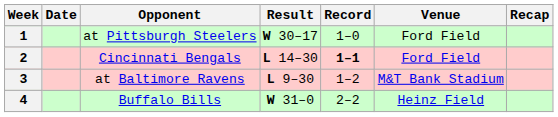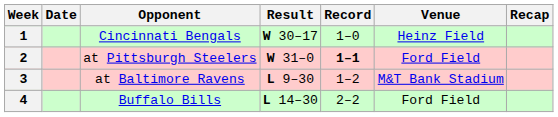(170, 37) at Pittsburgh Steelers -> (170, 37) Cincinnati Bengals
(441, 37) Ford Field -> (441, 37) Heinz Field
(170, 58) Cincinnati Bengals -> (170, 58) at Pittsburgh Steelers
(290, 58) L 14–30 -> (290, 58) W 31–0
(290, 101) W 31–0 -> (290, 101) L 14–30
(441, 101) Heinz Field -> (441, 101) Ford Field
